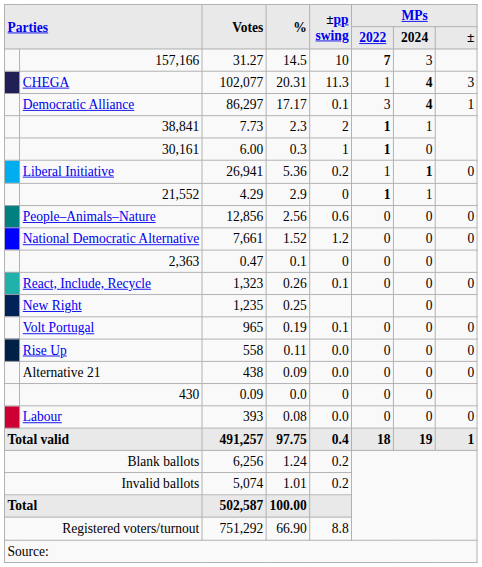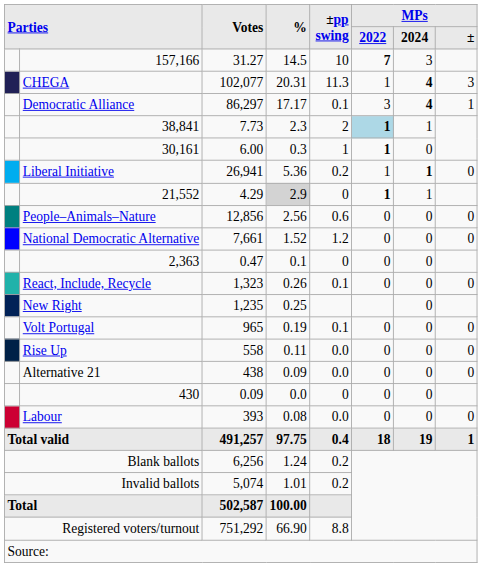(387, 127) no background -> (387, 127) lightblue background
(298, 194) no background -> (298, 194) lightgrey background
